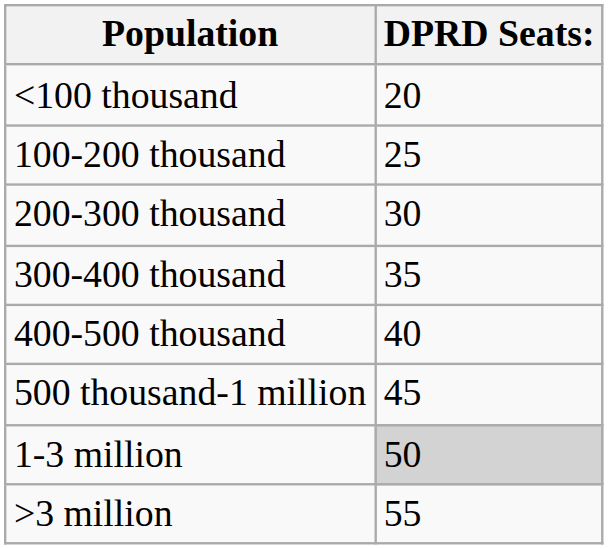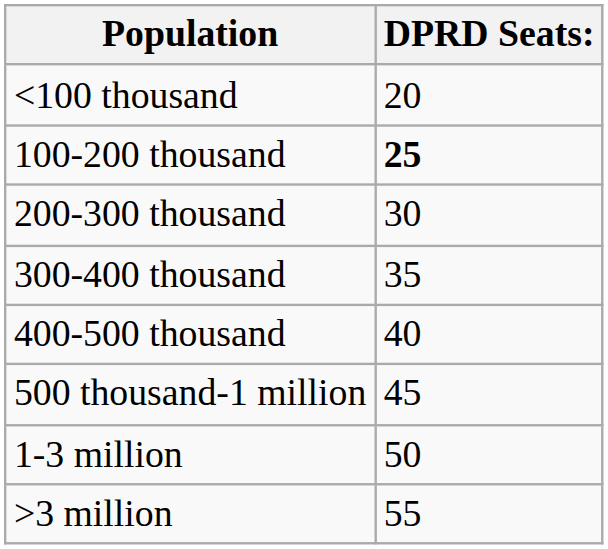(403, 154) normal -> (403, 154) bold
(403, 453) lightgrey background -> (403, 453) no background
